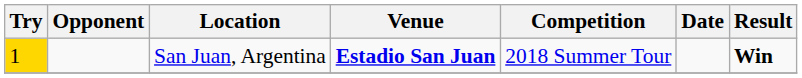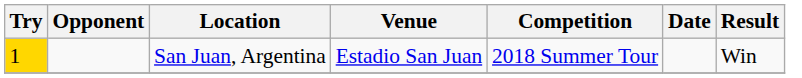(416, 55) bold -> (409, 55) normal
(753, 55) bold -> (739, 55) normal
